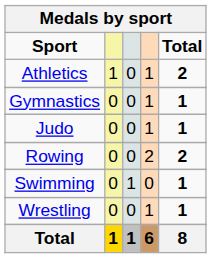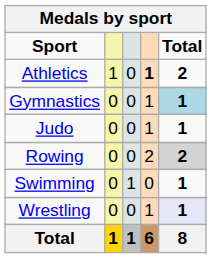(149, 74) normal -> (149, 74) bold
(182, 101) no background -> (182, 101) lightblue background
(182, 156) no background -> (182, 156) lightgrey background
(182, 211) no background -> (182, 211) lavender background
